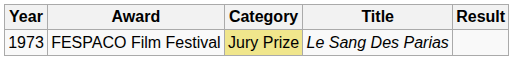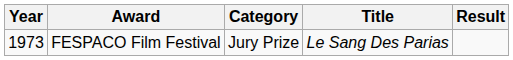(264, 42) khaki background -> (264, 42) no background
